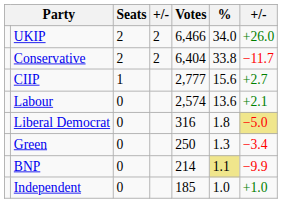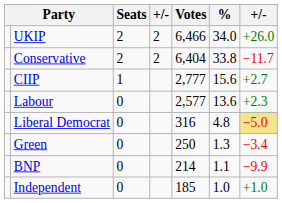(191, 101) 2,574 -> (191, 101) 2,577
(255, 101) +2.1 -> (255, 101) +2.3
(221, 123) 1.8 -> (221, 123) 4.8
(221, 166) khaki background -> (221, 166) no background
